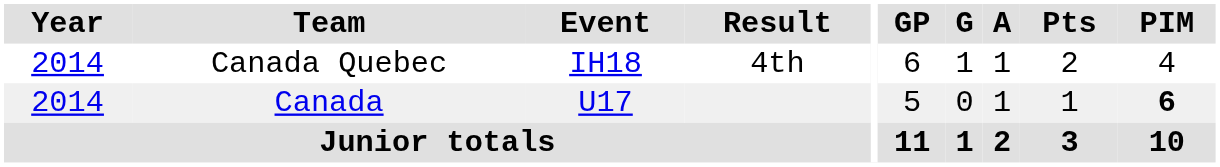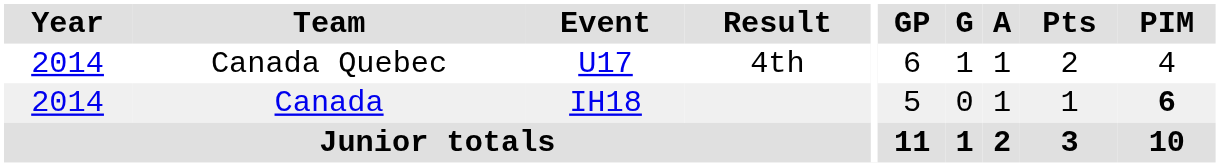(606, 63) IH18 -> (606, 63) U17
(606, 103) U17 -> (606, 103) IH18
